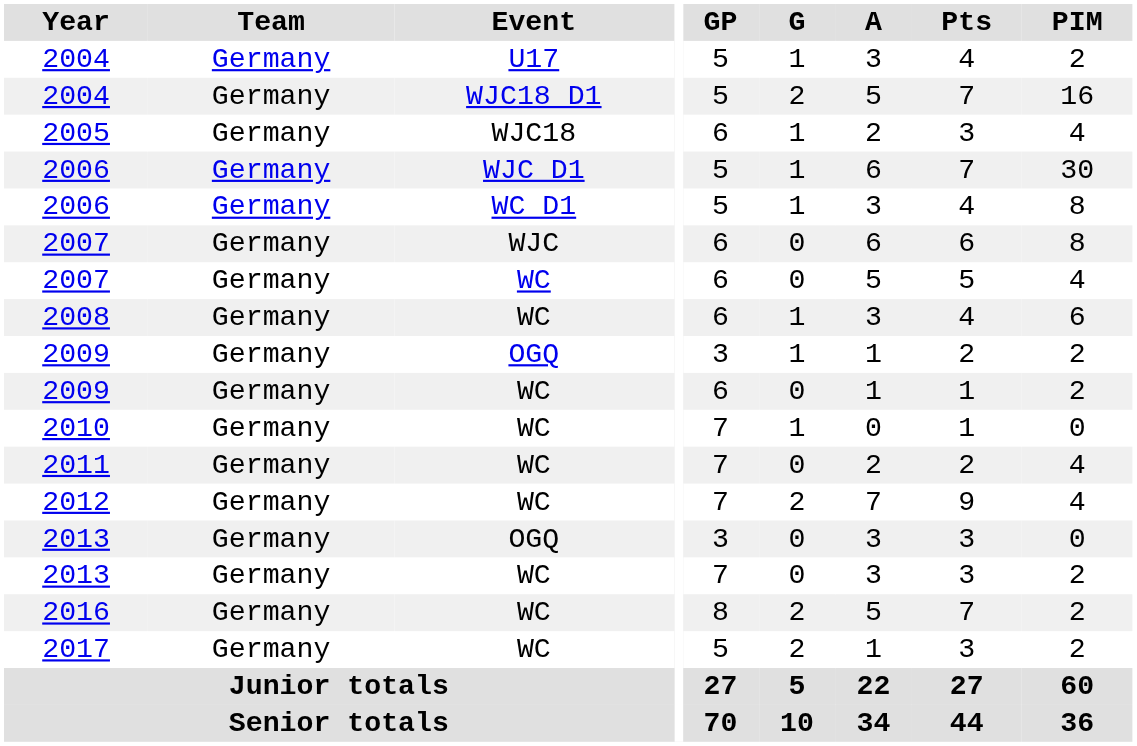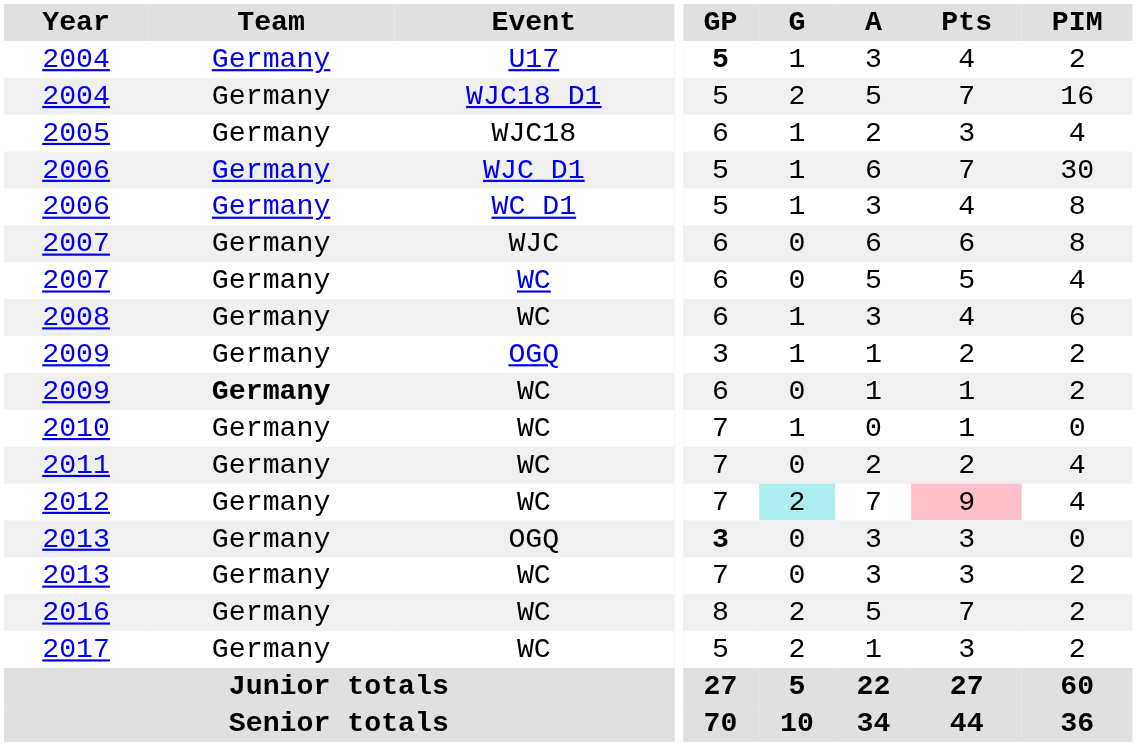(721, 59) normal -> (721, 59) bold
(271, 391) normal -> (271, 391) bold
(797, 502) no background -> (797, 502) paleturquoise background
(967, 502) no background -> (967, 502) pink background
(721, 539) normal -> (721, 539) bold
